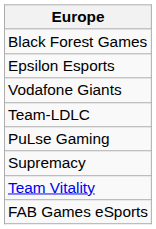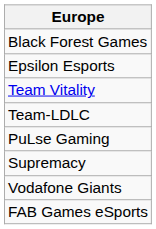(65, 90) Vodafone Giants -> (51, 90) Team Vitality
(51, 187) Team Vitality -> (65, 187) Vodafone Giants
